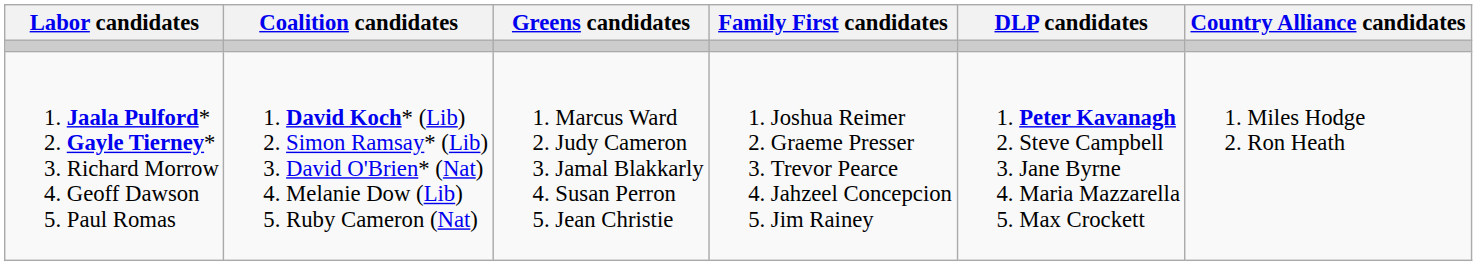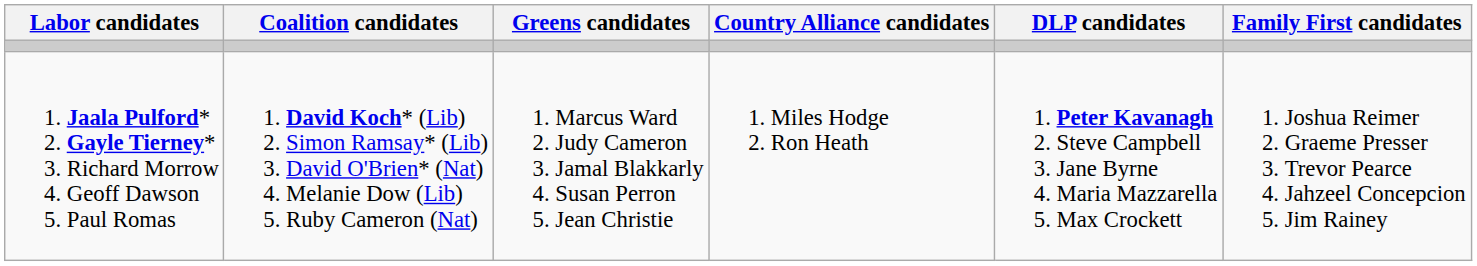columns swapped: (833, 22) <-> (1328, 22)
